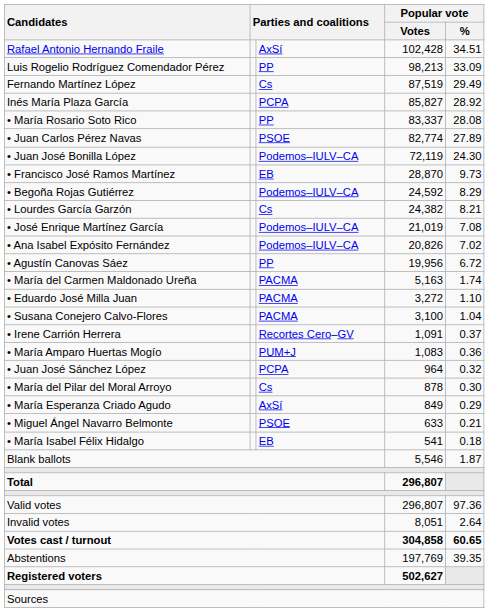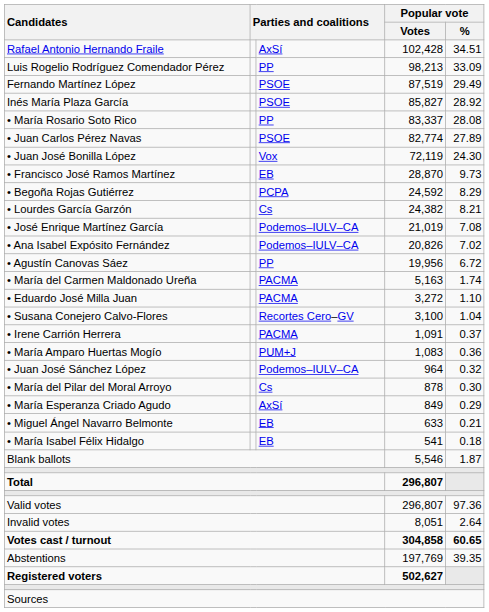(266, 85) Cs -> (274, 85) PSOE
(274, 102) PCPA -> (274, 102) PSOE
(309, 156) Podemos–IULV–CA -> (268, 156) Vox
(309, 192) Podemos–IULV–CA -> (274, 192) PCPA
(278, 316) PACMA -> (306, 316) Recortes Cero–GV
(306, 334) Recortes Cero–GV -> (278, 334) PACMA
(274, 370) PCPA -> (309, 370) Podemos–IULV–CA
(274, 423) PSOE -> (266, 423) EB
